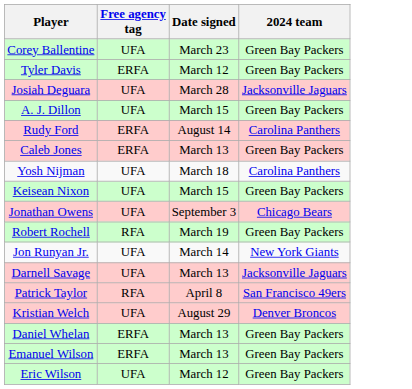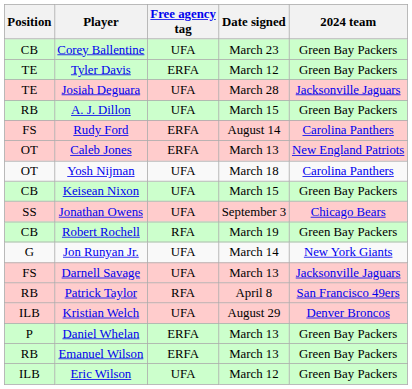+ column: (29, 21)
(294, 150) Green Bay Packers -> (348, 150) New England Patriots
